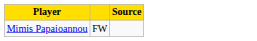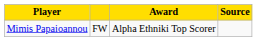+ column: (164, 12)
